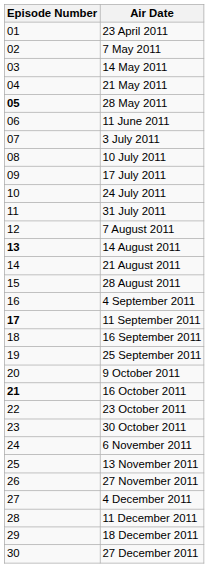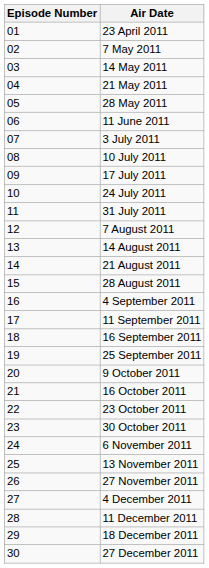(13, 103) bold -> (13, 103) normal
(13, 247) bold -> (13, 247) normal
(13, 319) bold -> (13, 319) normal
(13, 391) bold -> (13, 391) normal
